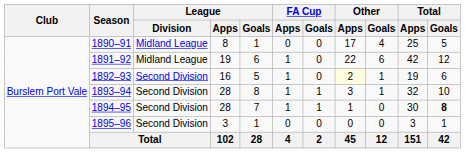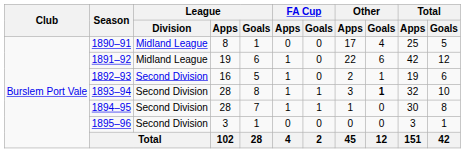(350, 76) lightyellow background -> (350, 76) no background
(381, 92) normal -> (381, 92) bold
(444, 108) bold -> (444, 108) normal
